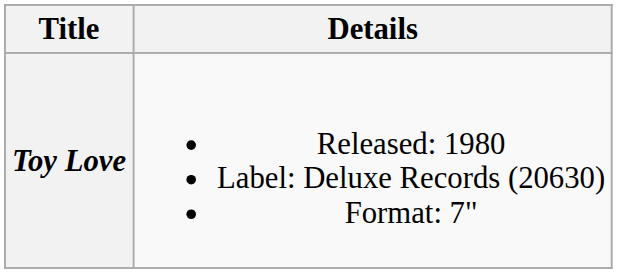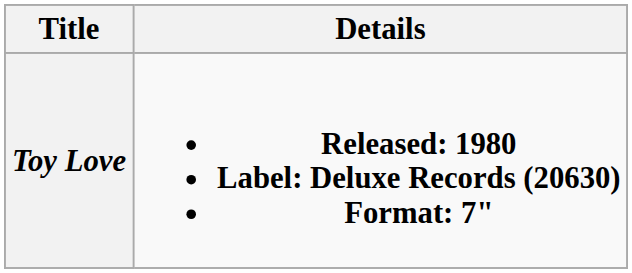(373, 178) normal -> (380, 178) bold
